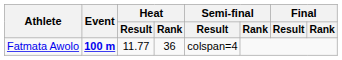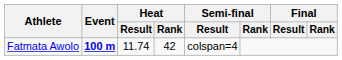(136, 47) 11.77 -> (136, 47) 11.74
(170, 47) 36 -> (170, 47) 42
